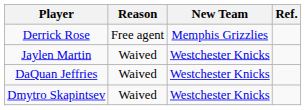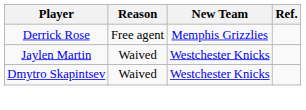- row: (56, 74)
